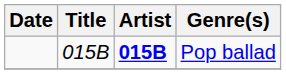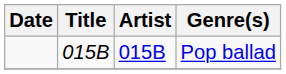(143, 52) bold -> (142, 52) normal
